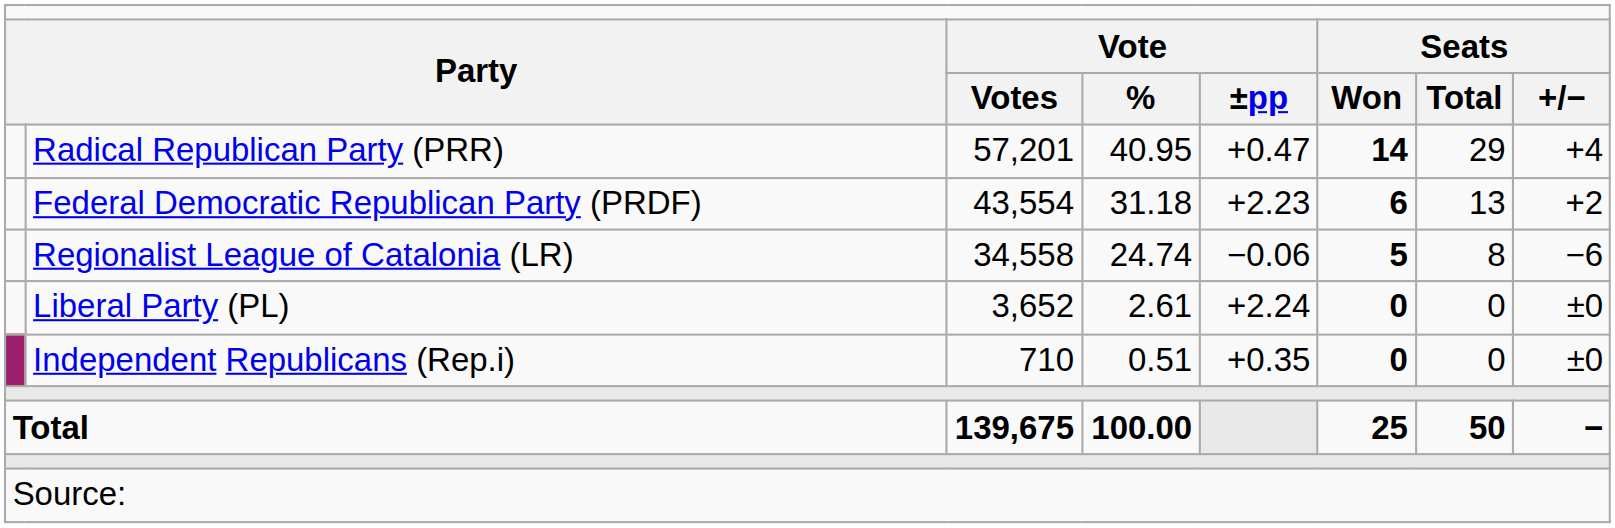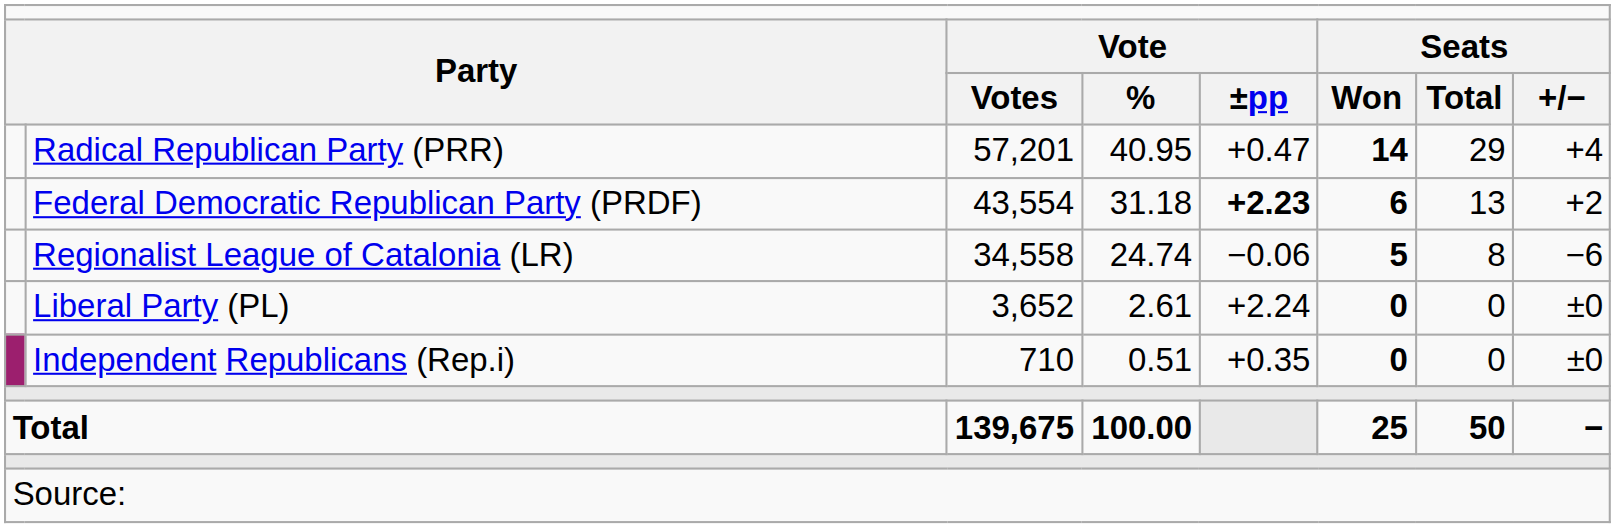(1269, 202) normal -> (1269, 202) bold
